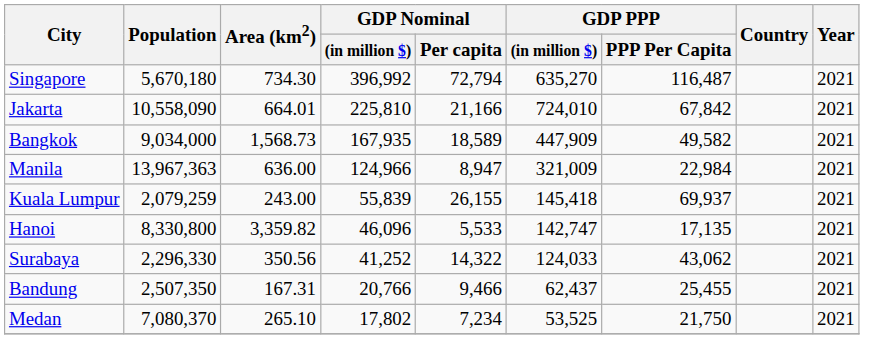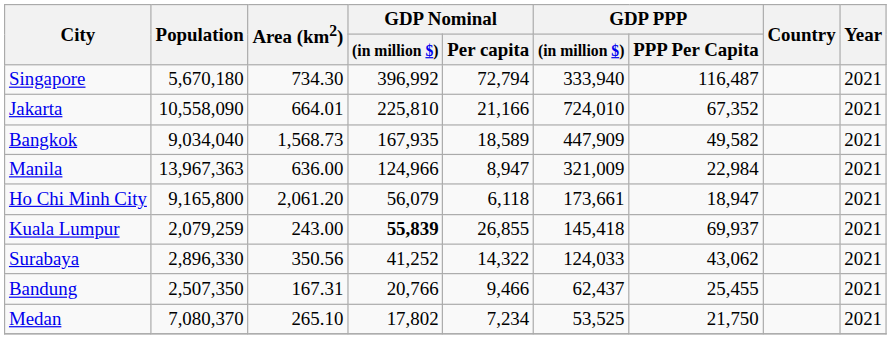(566, 79) 635,270 -> (594, 79) 333,940
(705, 109) 67,842 -> (733, 109) 67,352
(179, 139) 9,034,000 -> (206, 139) 9,034,040
+ row: (78, 199)
(385, 199) normal -> (413, 229) bold
(476, 199) 26,155 -> (503, 229) 26,855
- row: (32, 229)
(179, 259) 2,296,330 -> (206, 259) 2,896,330
